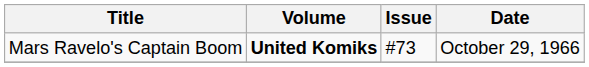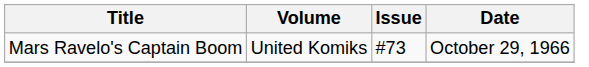(314, 47) bold -> (309, 47) normal
